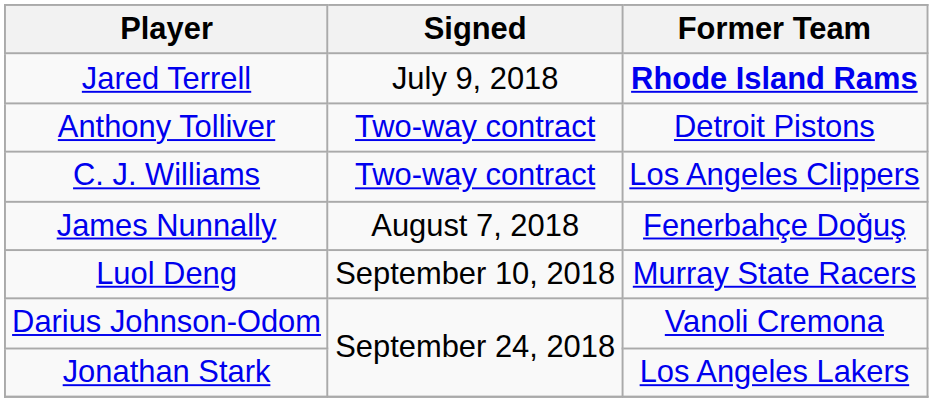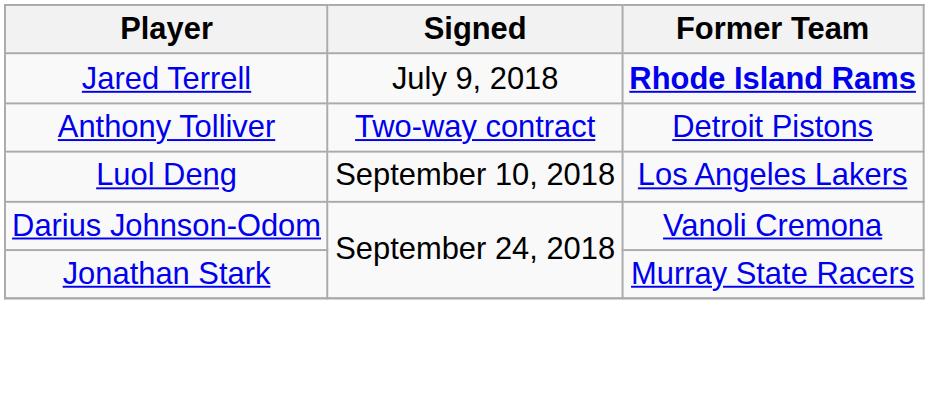- row: (167, 175)
- row: (167, 224)
(774, 273) Murray State Racers -> (773, 175) Los Angeles Lakers
(774, 371) Los Angeles Lakers -> (773, 273) Murray State Racers
